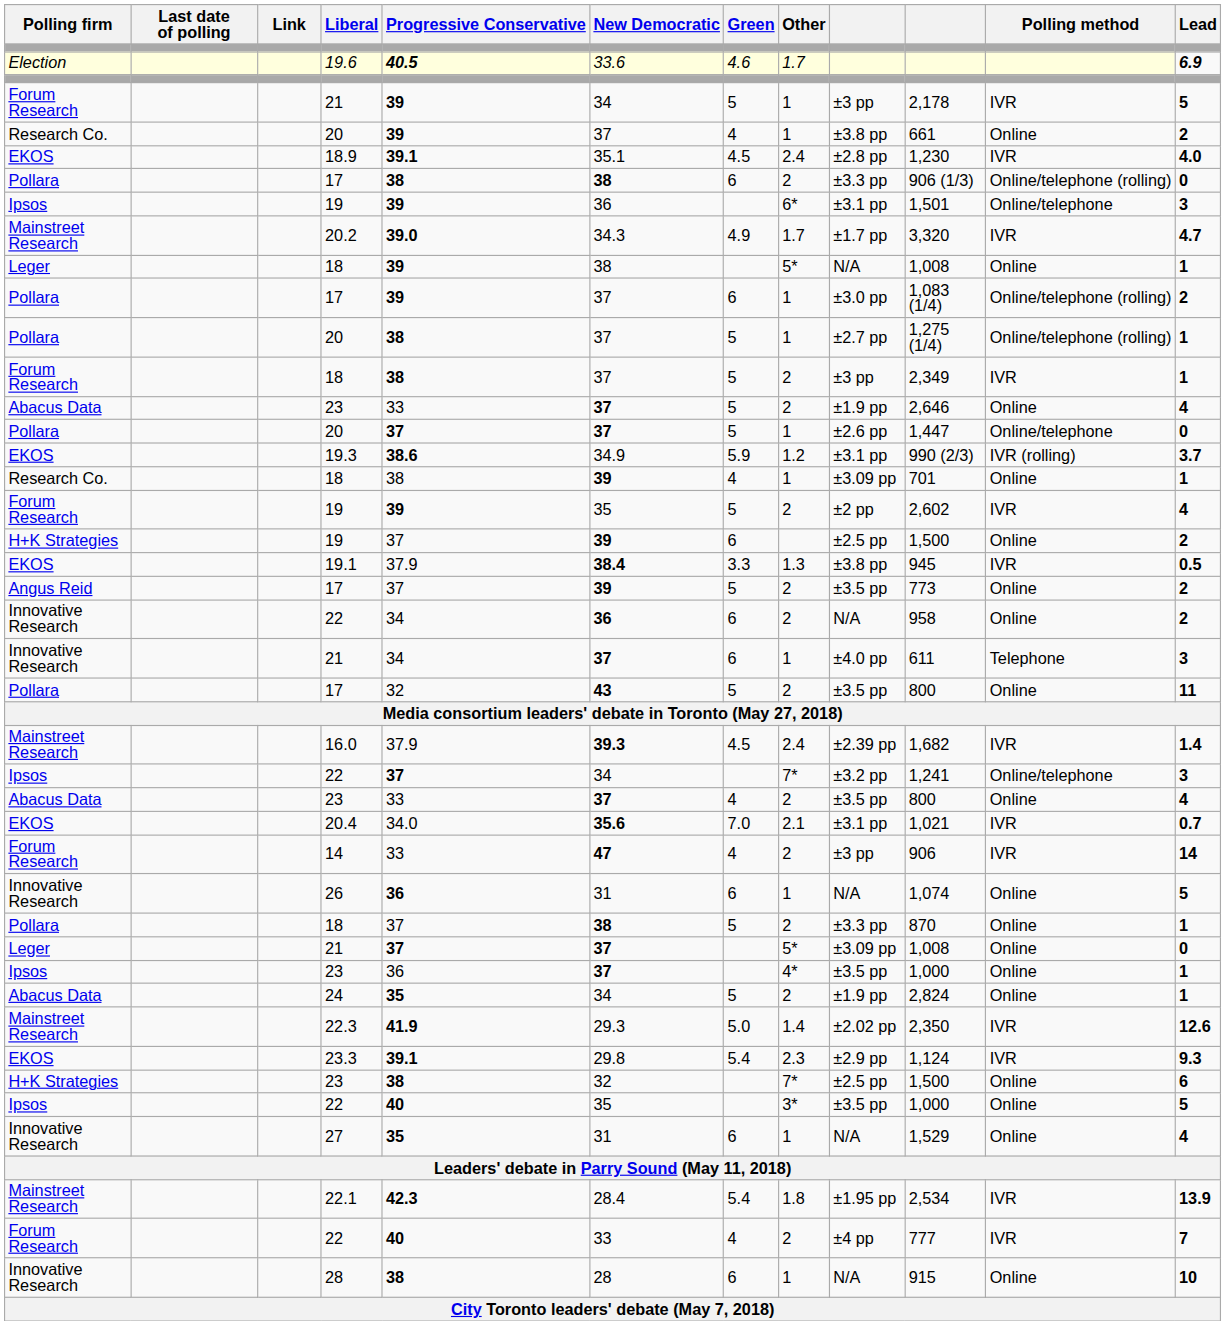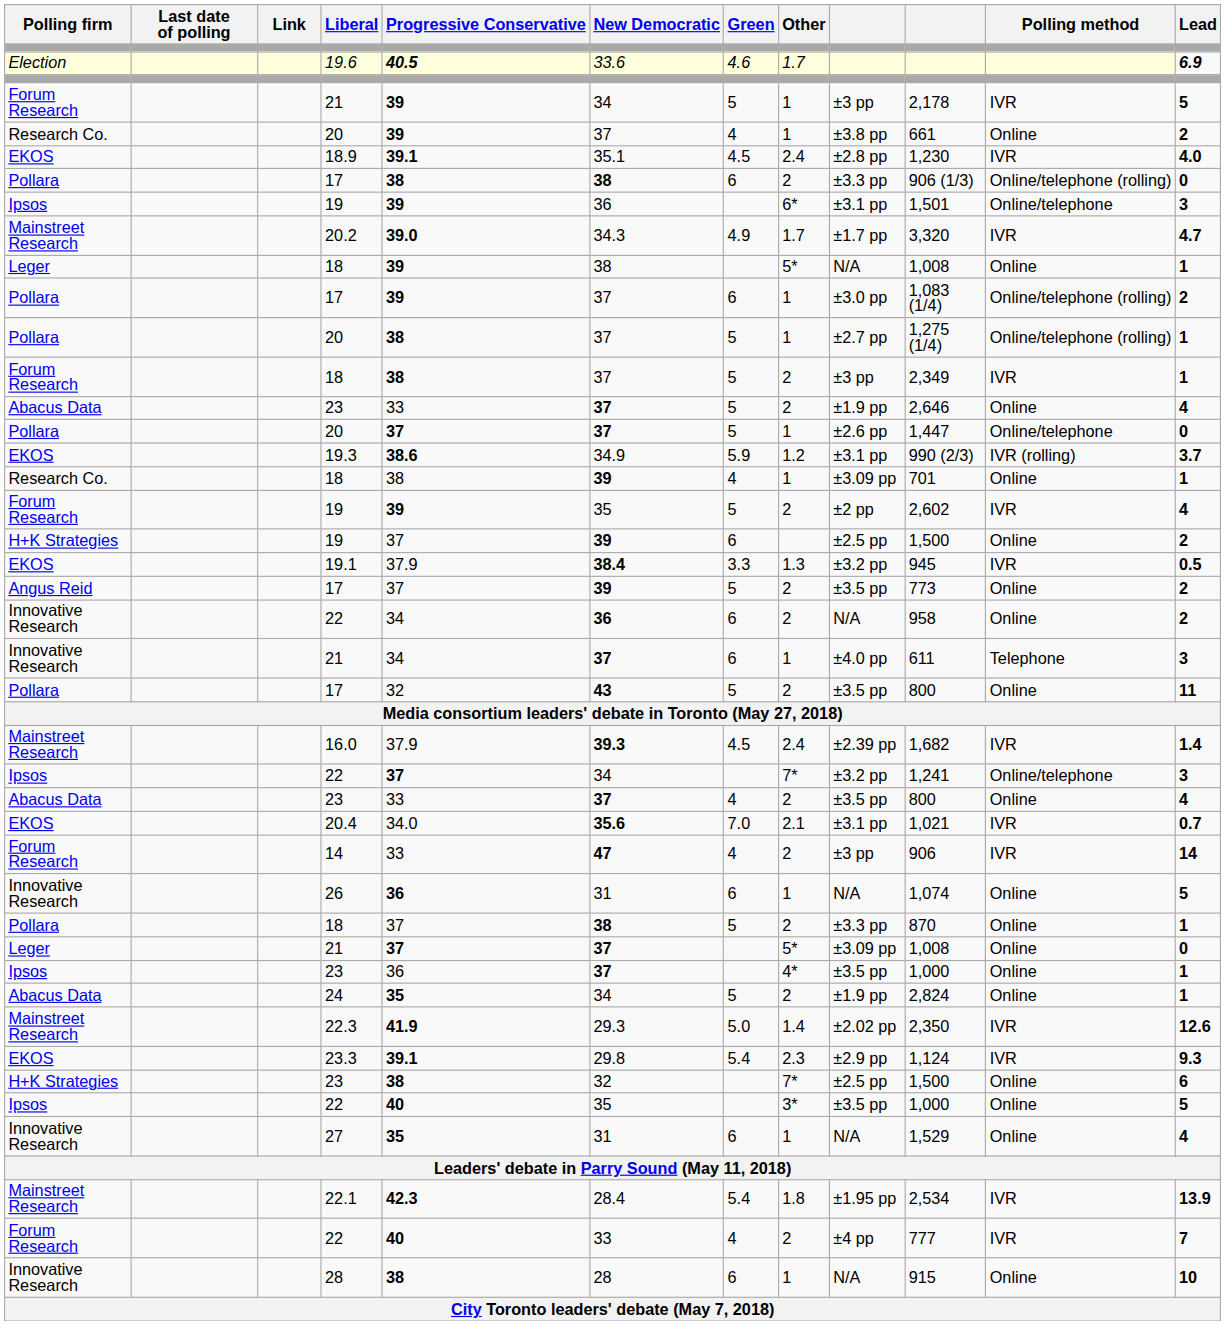(860, 565) ±3.8 pp -> (860, 565) ±3.2 pp
